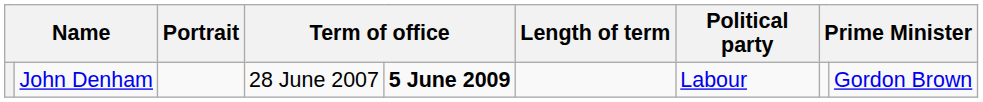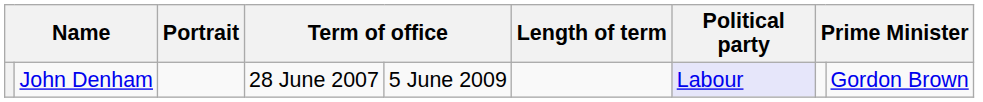(450, 79) bold -> (448, 79) normal
(714, 79) no background -> (710, 79) lavender background
